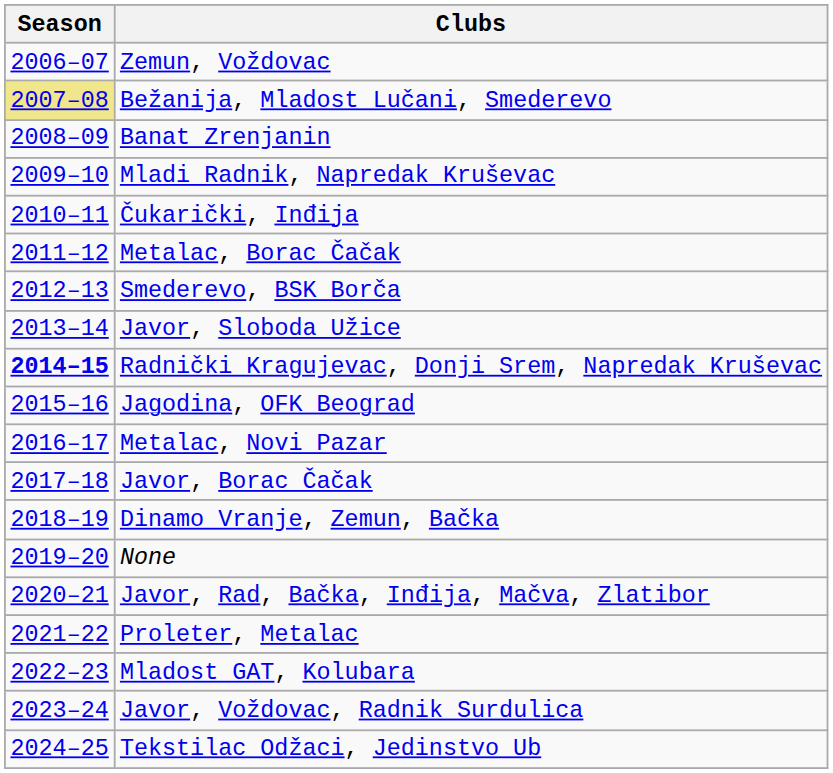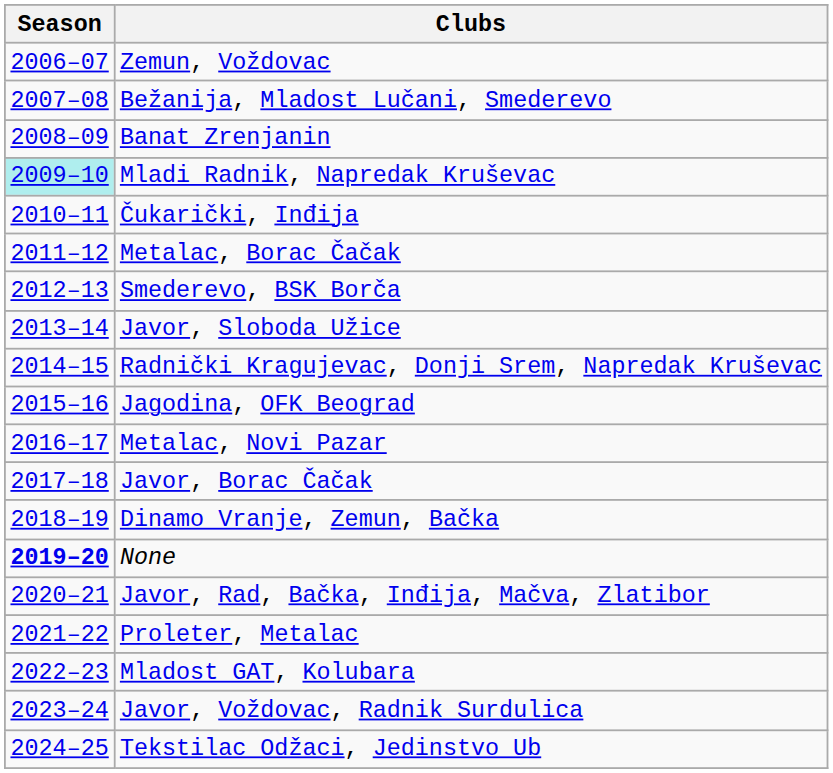(60, 100) khaki background -> (60, 100) no background
(60, 177) no background -> (60, 177) paleturquoise background
(60, 367) bold -> (60, 367) normal
(60, 558) normal -> (60, 558) bold
